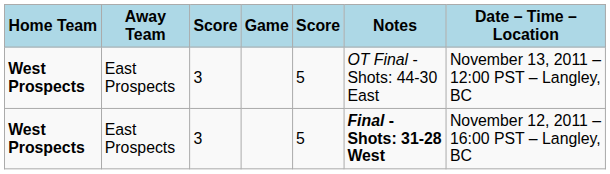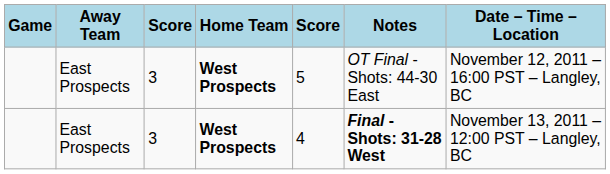columns swapped: (267, 25) <-> (53, 25)
(525, 77) November 13, 2011 – 12:00 PST – Langley, BC -> (525, 77) November 12, 2011 – 16:00 PST – Langley, BC
(300, 138) 5 -> (300, 138) 4
(525, 138) November 12, 2011 – 16:00 PST – Langley, BC -> (525, 138) November 13, 2011 – 12:00 PST – Langley, BC
